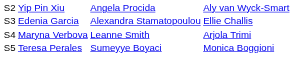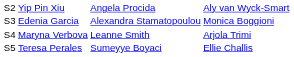(228, 21) Ellie Challis -> (239, 21) Monica Boggioni
(239, 48) Monica Boggioni -> (228, 48) Ellie Challis
